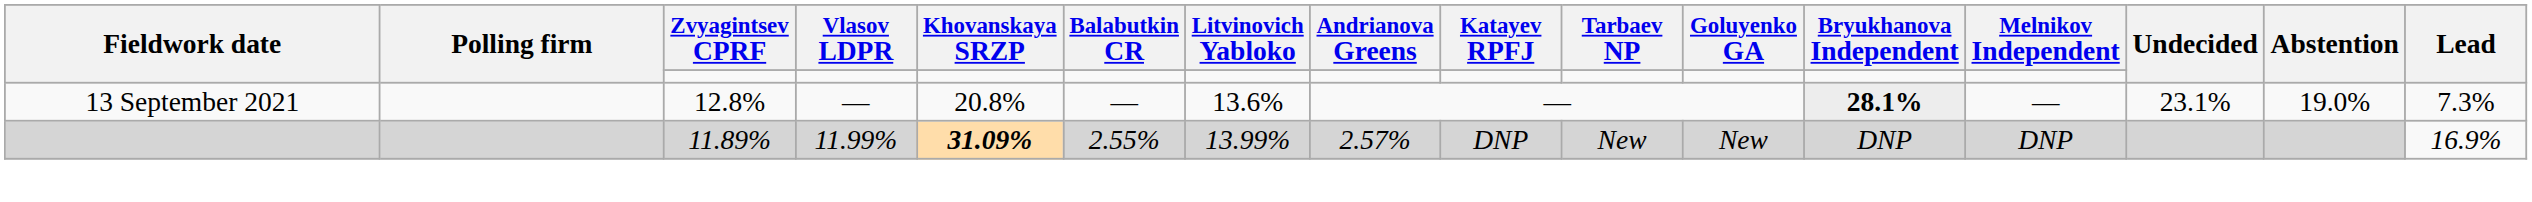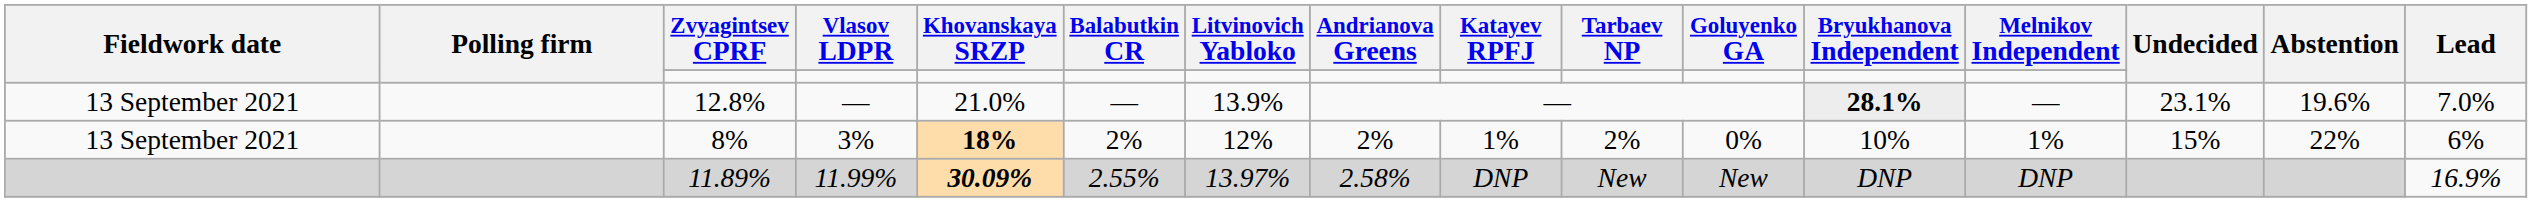(990, 101) 20.8% -> (990, 101) 21.0%
(1248, 101) 13.6% -> (1248, 101) 13.9%
(2335, 101) 19.0% -> (2335, 101) 19.6%
(2466, 101) 7.3% -> (2466, 101) 7.0%
+ row: (730, 139)
(990, 139) 31.09% -> (990, 178) 30.09%
(1248, 139) 13.99% -> (1248, 178) 13.97%
(1375, 139) 2.57% -> (1375, 178) 2.58%
